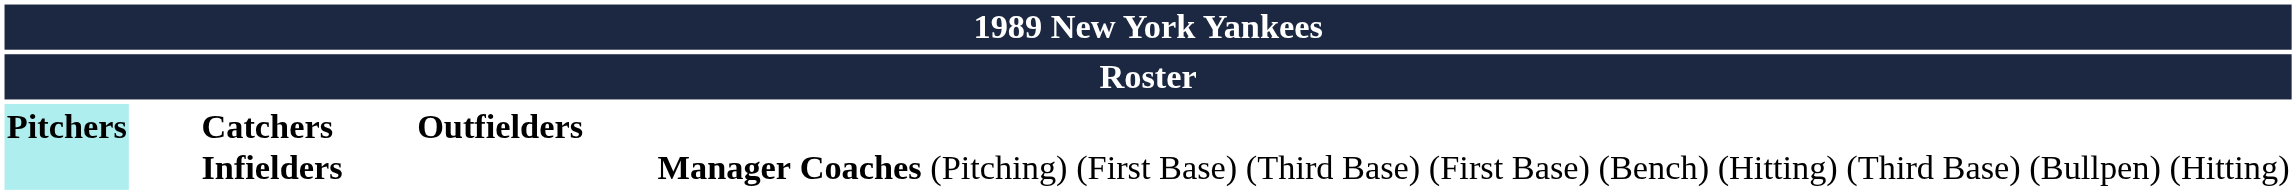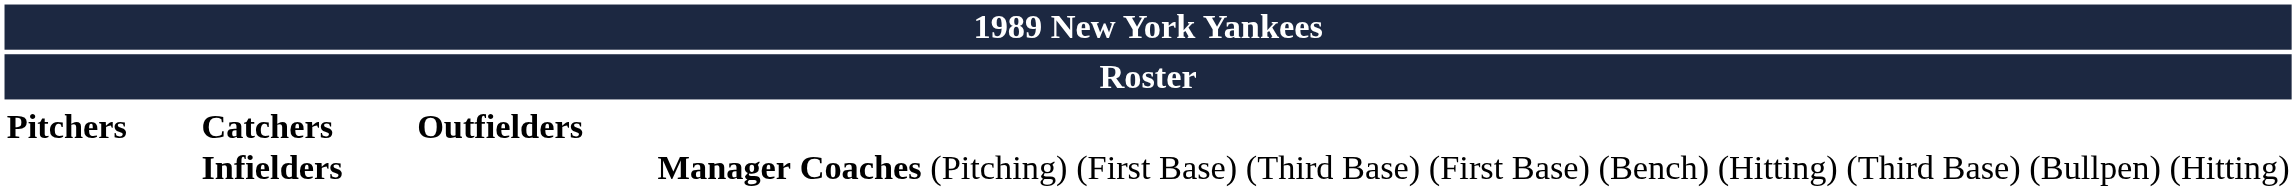(67, 125) paleturquoise background -> (67, 125) no background
